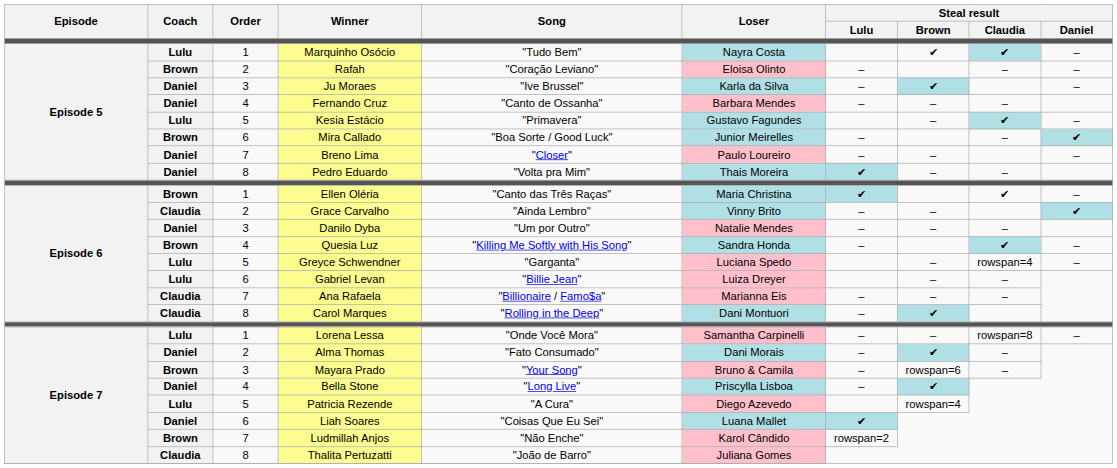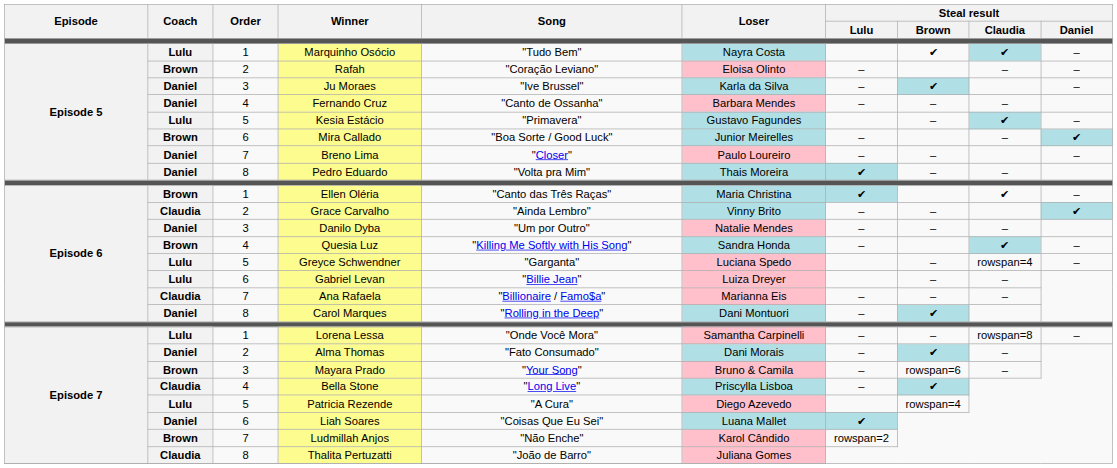(180, 313) Claudia -> (180, 313) Daniel
(180, 387) Daniel -> (180, 387) Claudia
